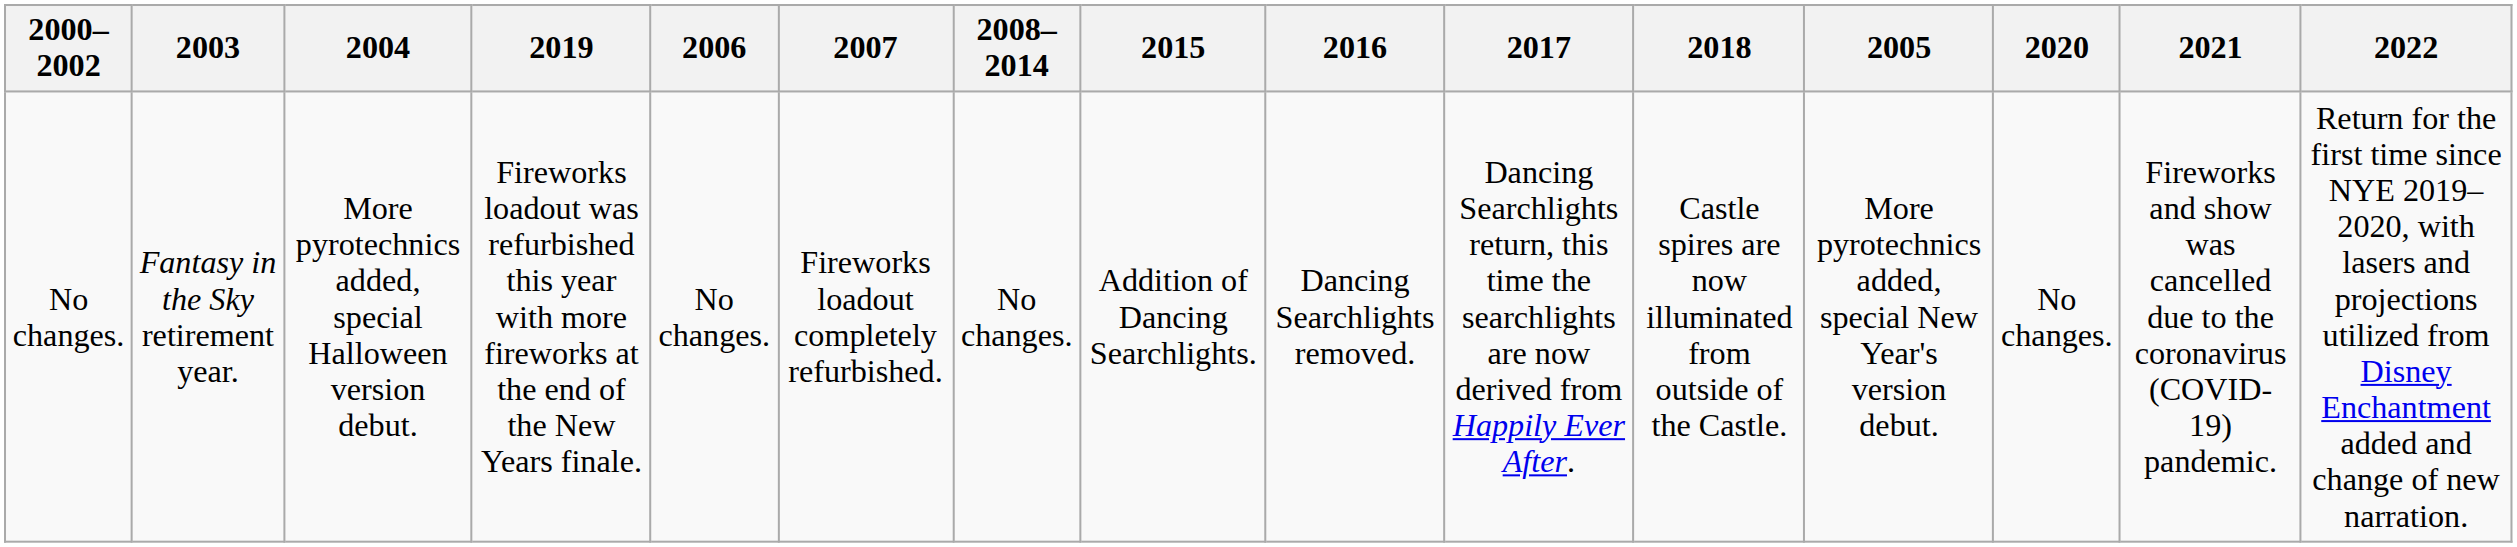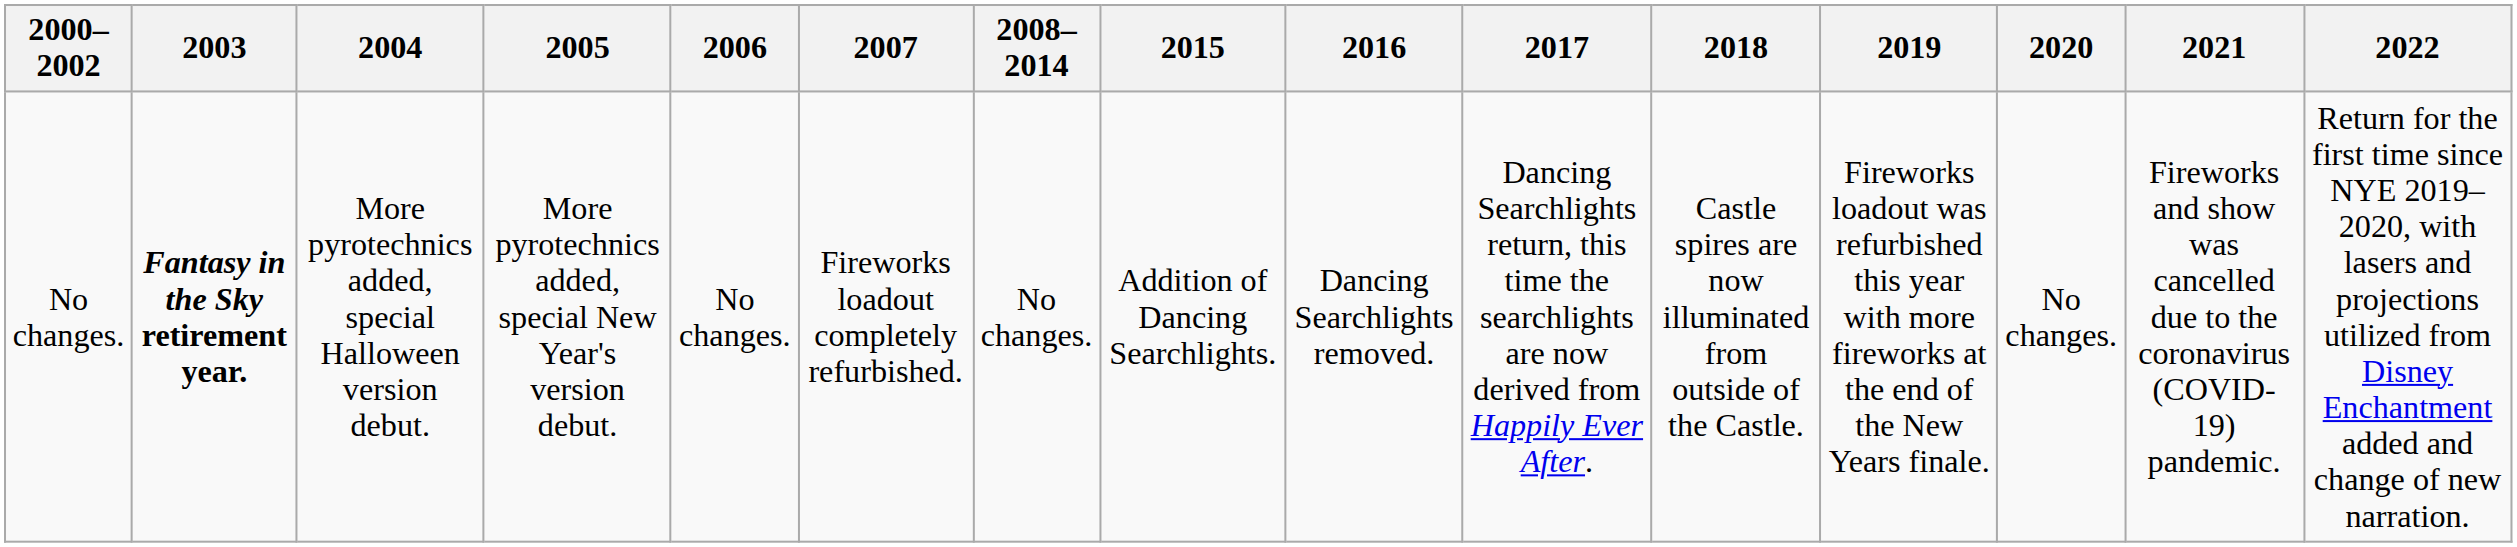columns swapped: (1899, 48) <-> (561, 48)
(208, 316) normal -> (214, 316) bold
